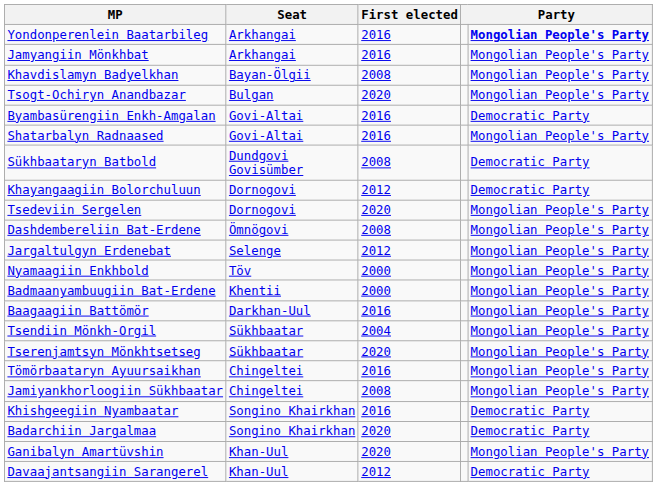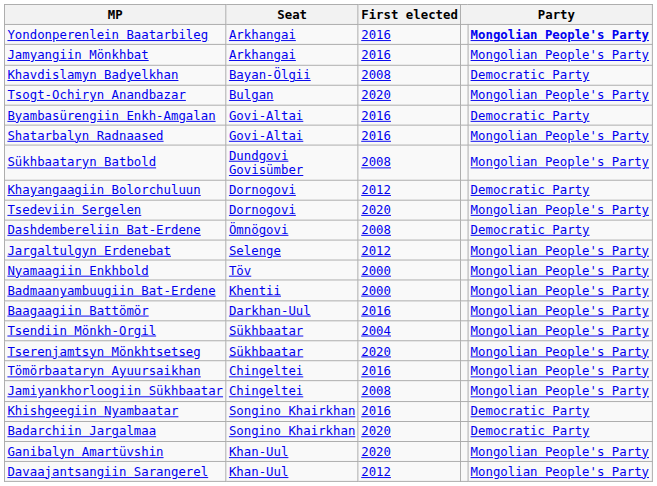(560, 75) Mongolian People's Party -> (530, 75) Democratic Party
(530, 163) Democratic Party -> (560, 163) Mongolian People's Party
(560, 230) Mongolian People's Party -> (530, 230) Democratic Party
(530, 472) Democratic Party -> (560, 472) Mongolian People's Party
